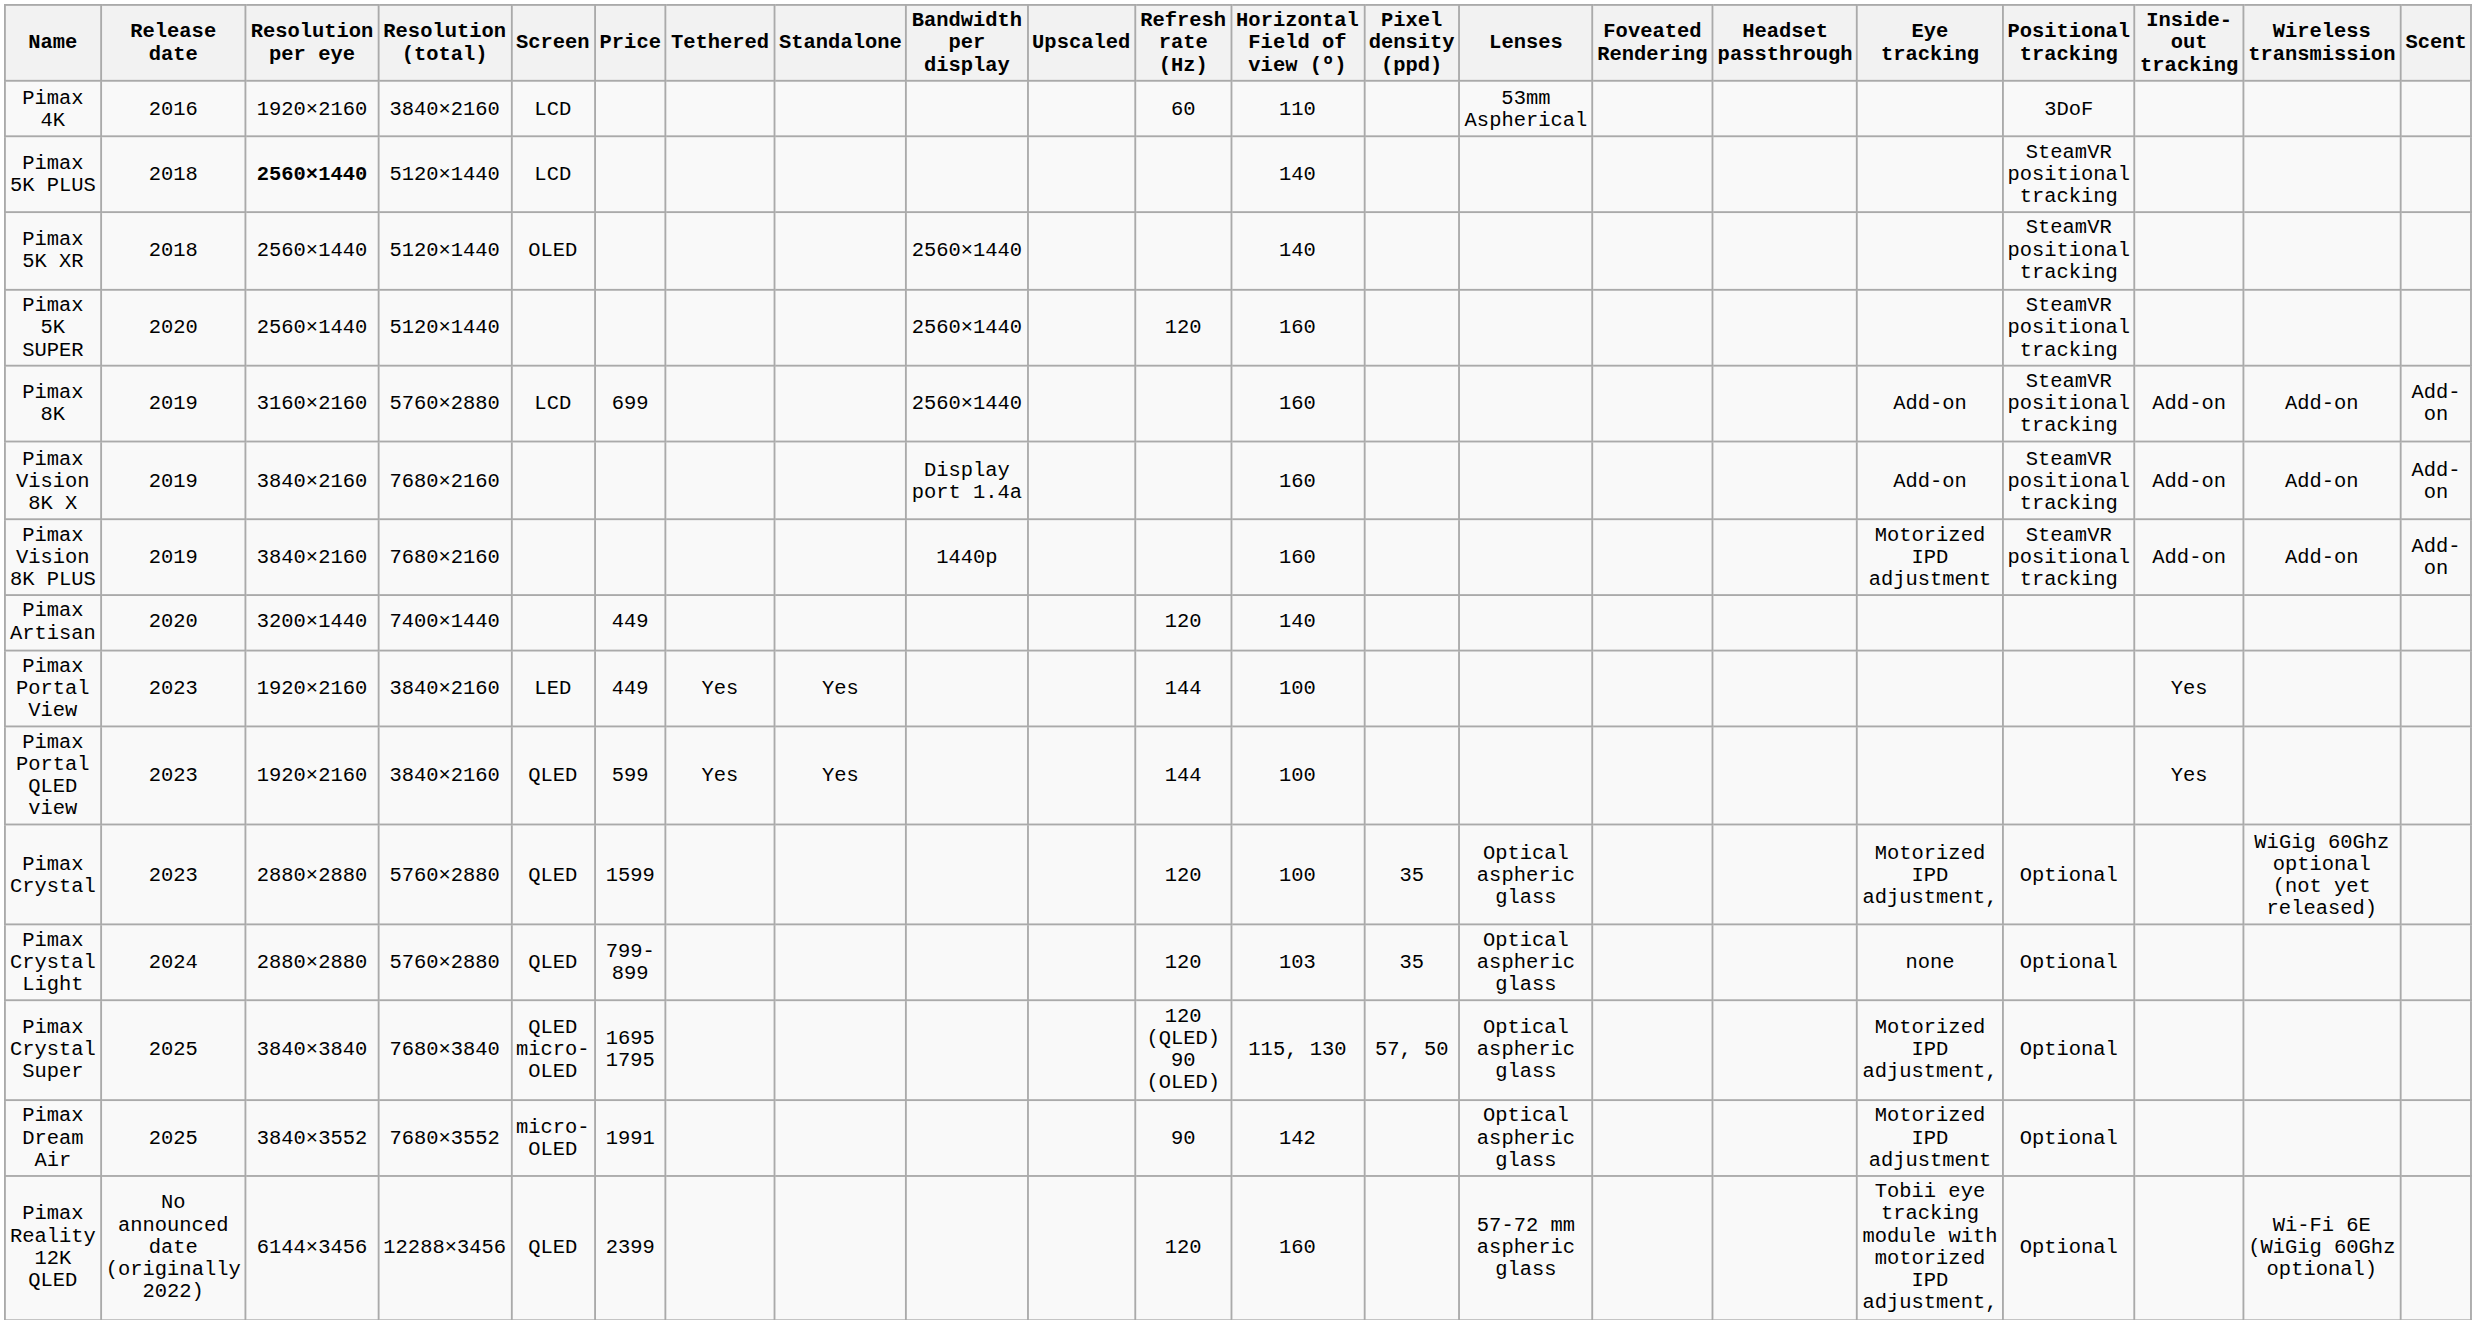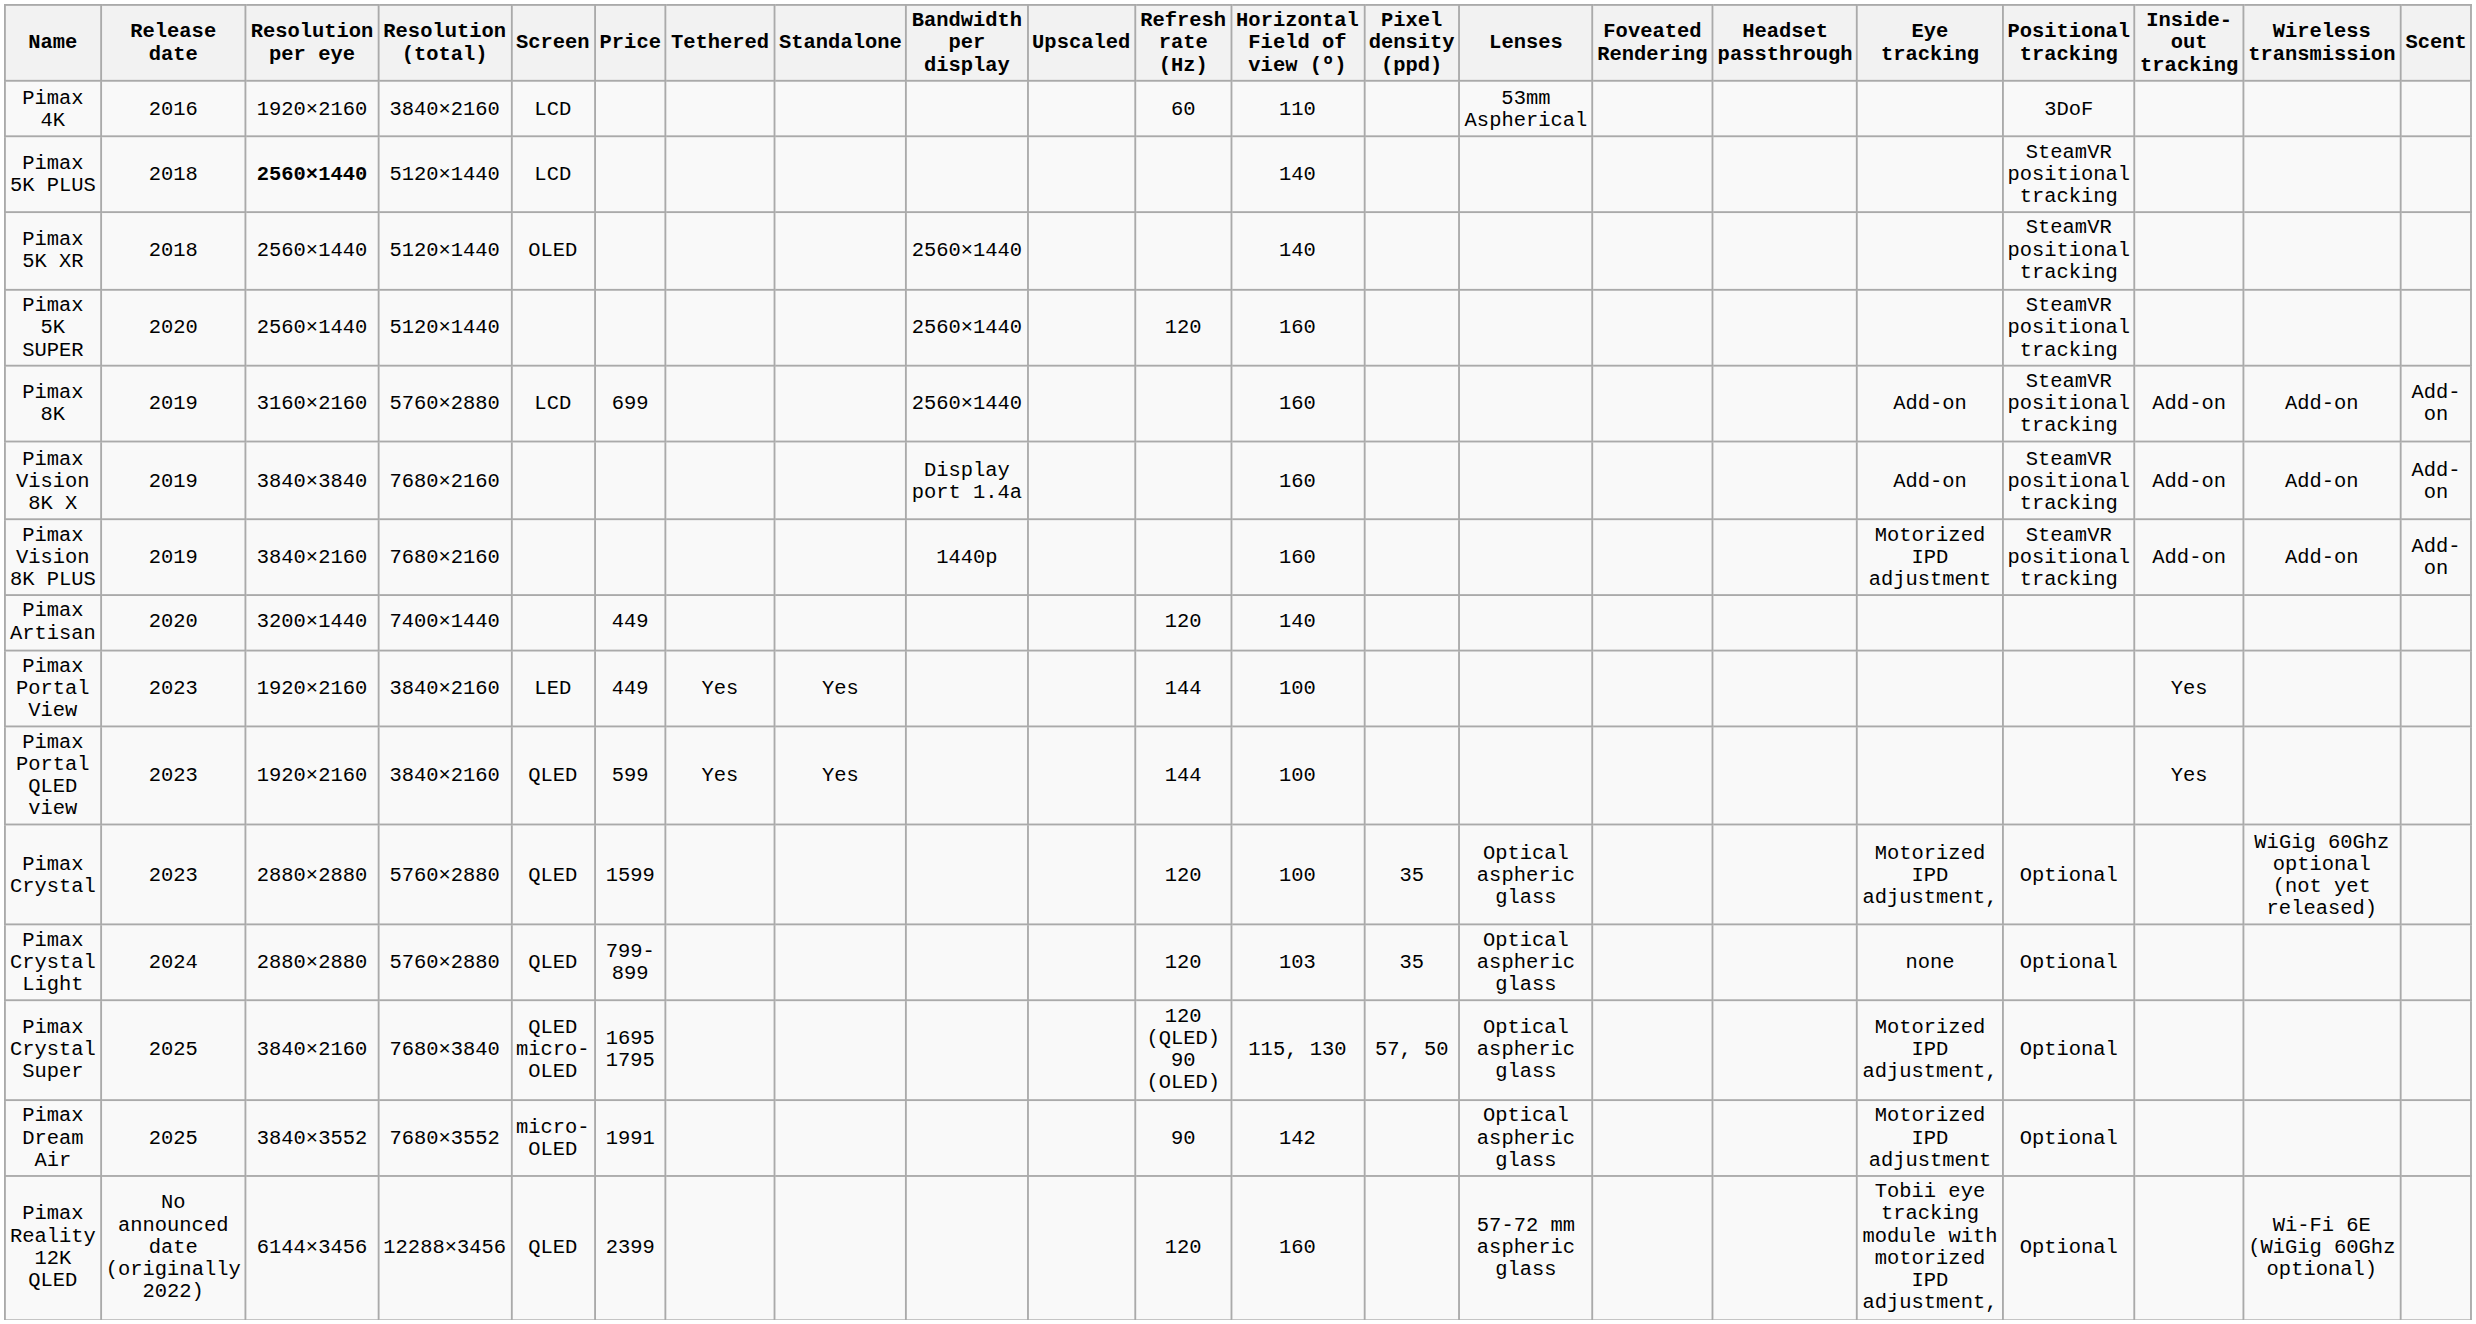(312, 481) 3840×2160 -> (312, 481) 3840×3840
(312, 1050) 3840×3840 -> (312, 1050) 3840×2160
